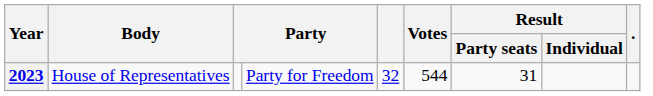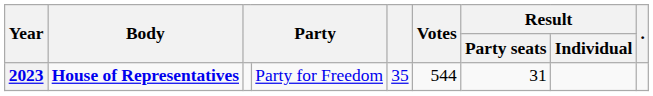(141, 76) normal -> (145, 76) bold
(391, 76) 32 -> (400, 76) 35
